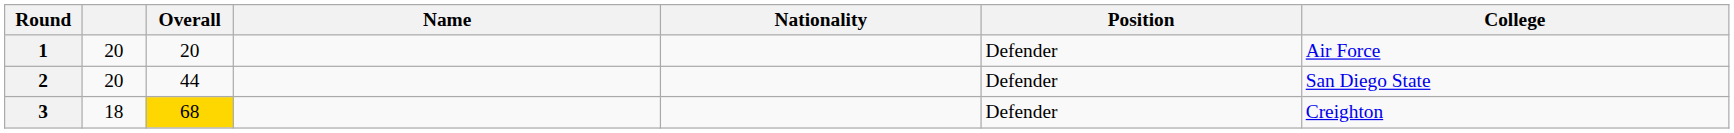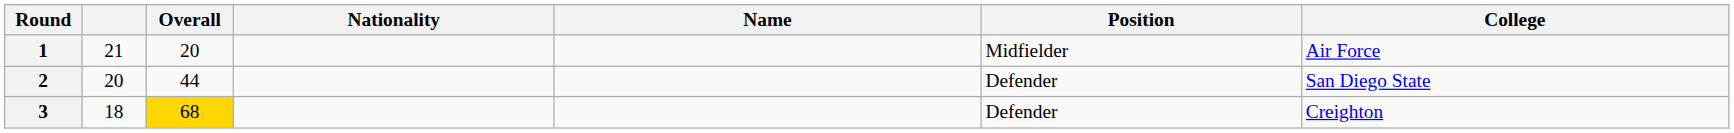columns swapped: (447, 19) <-> (821, 19)
(114, 50) 20 -> (114, 50) 21
(1021, 50) Defender -> (1027, 50) Midfielder
